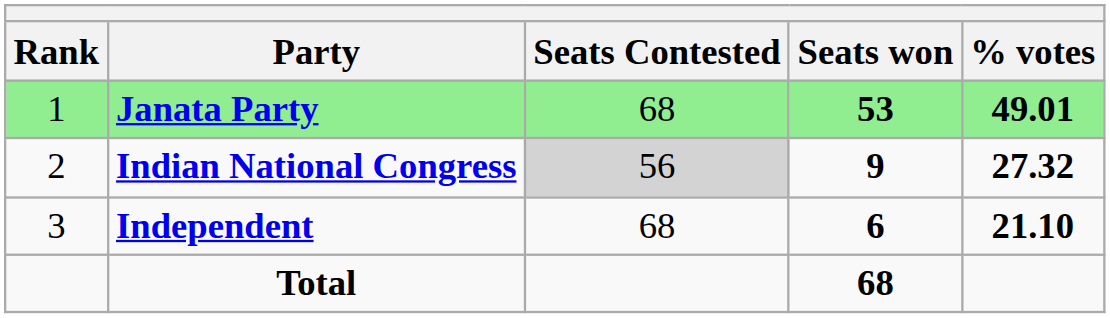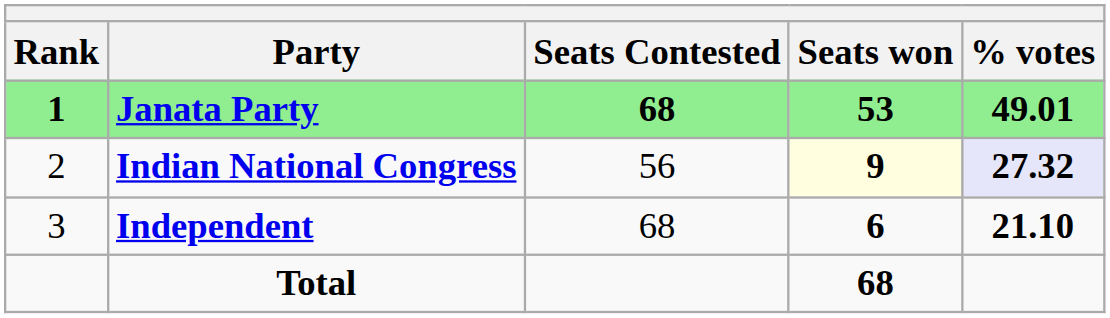(56, 108) normal -> (56, 108) bold
(657, 108) normal -> (657, 108) bold
(657, 166) lightgrey background -> (657, 166) no background
(875, 166) no background -> (875, 166) lightyellow background
(1033, 166) no background -> (1033, 166) lavender background
